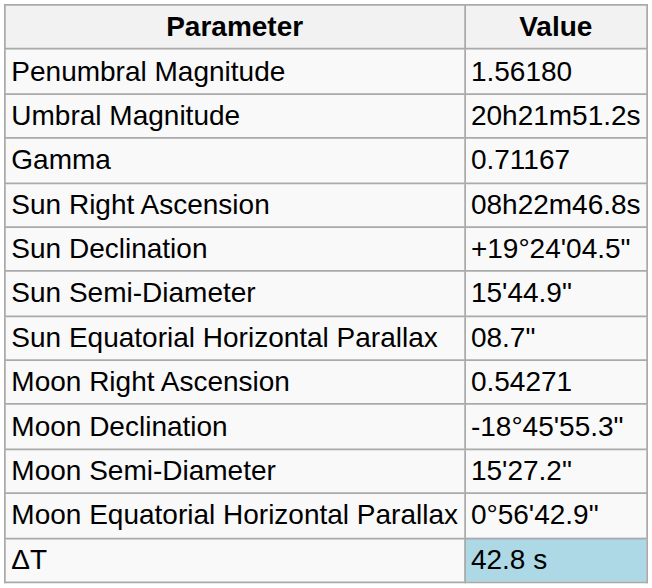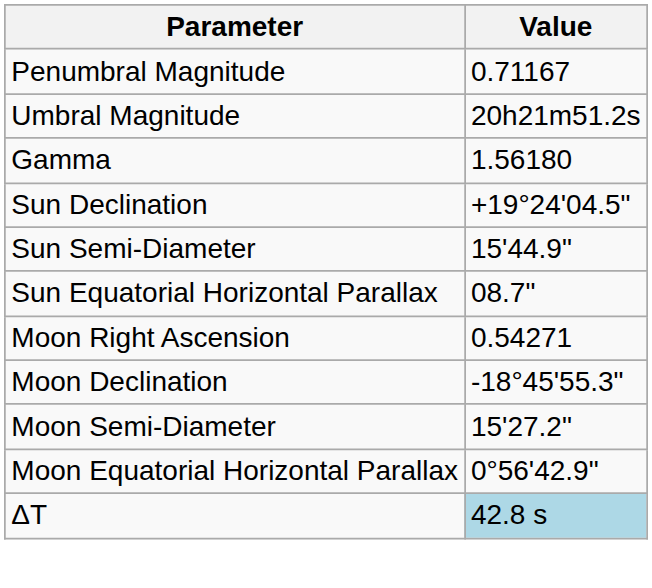(522, 71) 1.56180 -> (520, 71) 0.71167
(520, 159) 0.71167 -> (522, 159) 1.56180
- row: (141, 204)
